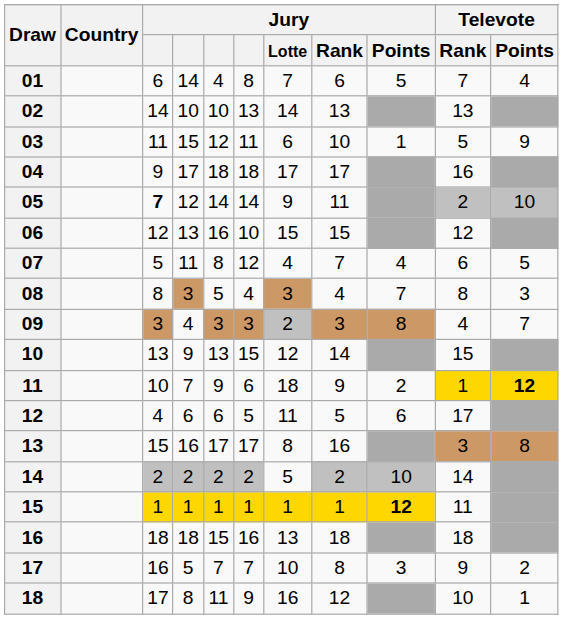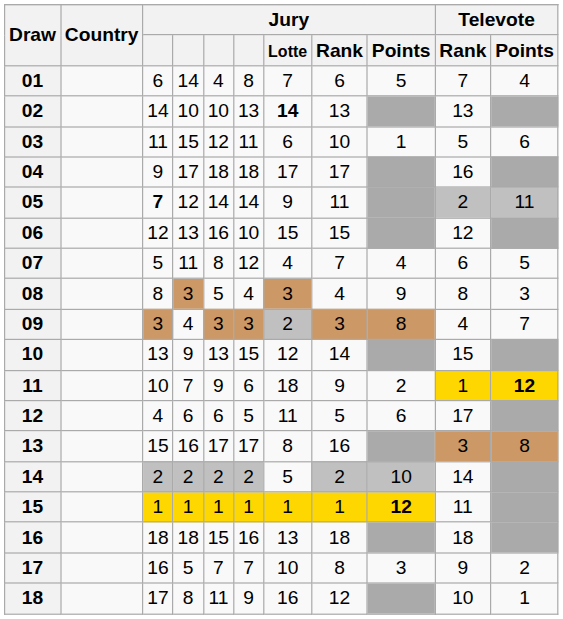(288, 111) normal -> (288, 111) bold
(524, 141) 9 -> (524, 141) 6
(524, 202) 10 -> (524, 202) 11
(401, 293) 7 -> (401, 293) 9
